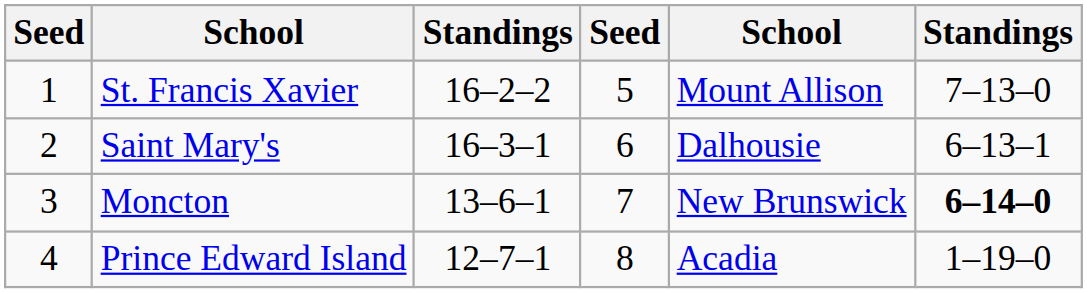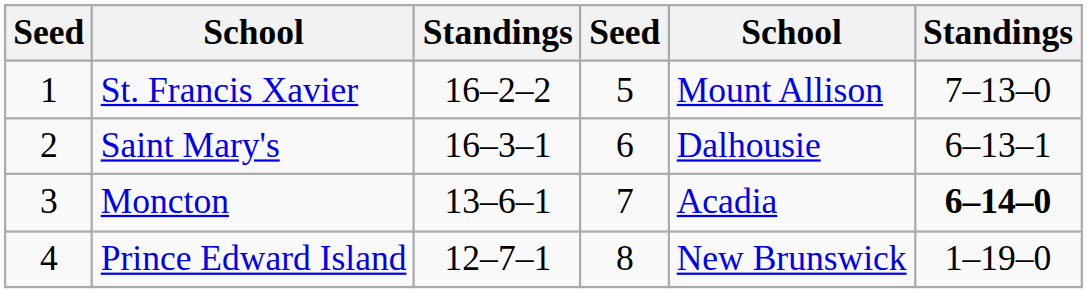(792, 201) New Brunswick -> (727, 201) Acadia
(727, 257) Acadia -> (792, 257) New Brunswick
